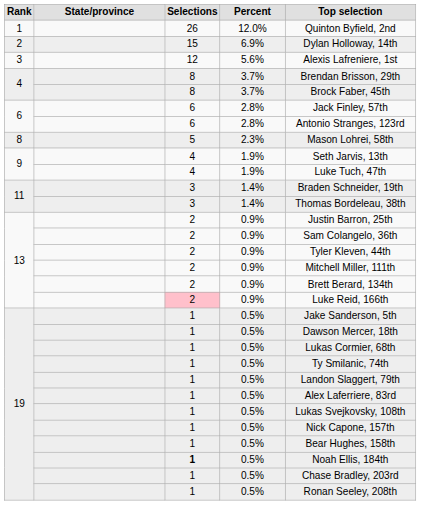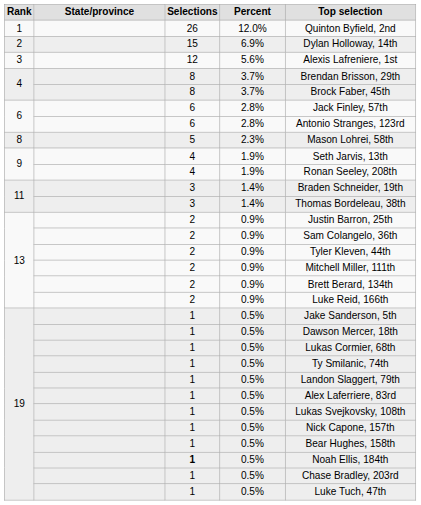(350, 172) Luke Tuch, 47th -> (350, 172) Ronan Seeley, 208th
(192, 300) pink background -> (192, 300) no background
(350, 492) Ronan Seeley, 208th -> (350, 492) Luke Tuch, 47th
